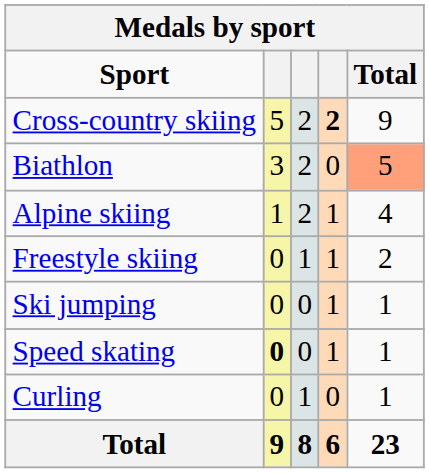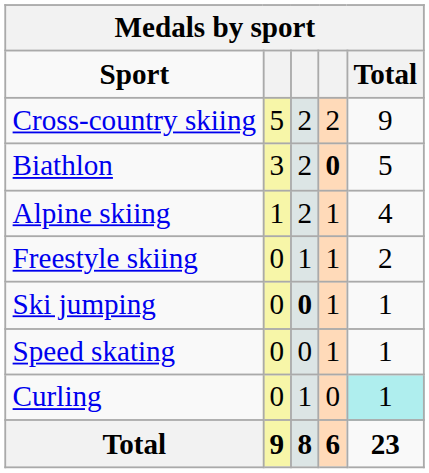(333, 120) bold -> (333, 120) normal
(333, 166) normal -> (333, 166) bold
(385, 166) lightsalmon background -> (385, 166) no background
(305, 304) normal -> (305, 304) bold
(277, 350) bold -> (277, 350) normal
(385, 397) no background -> (385, 397) paleturquoise background
